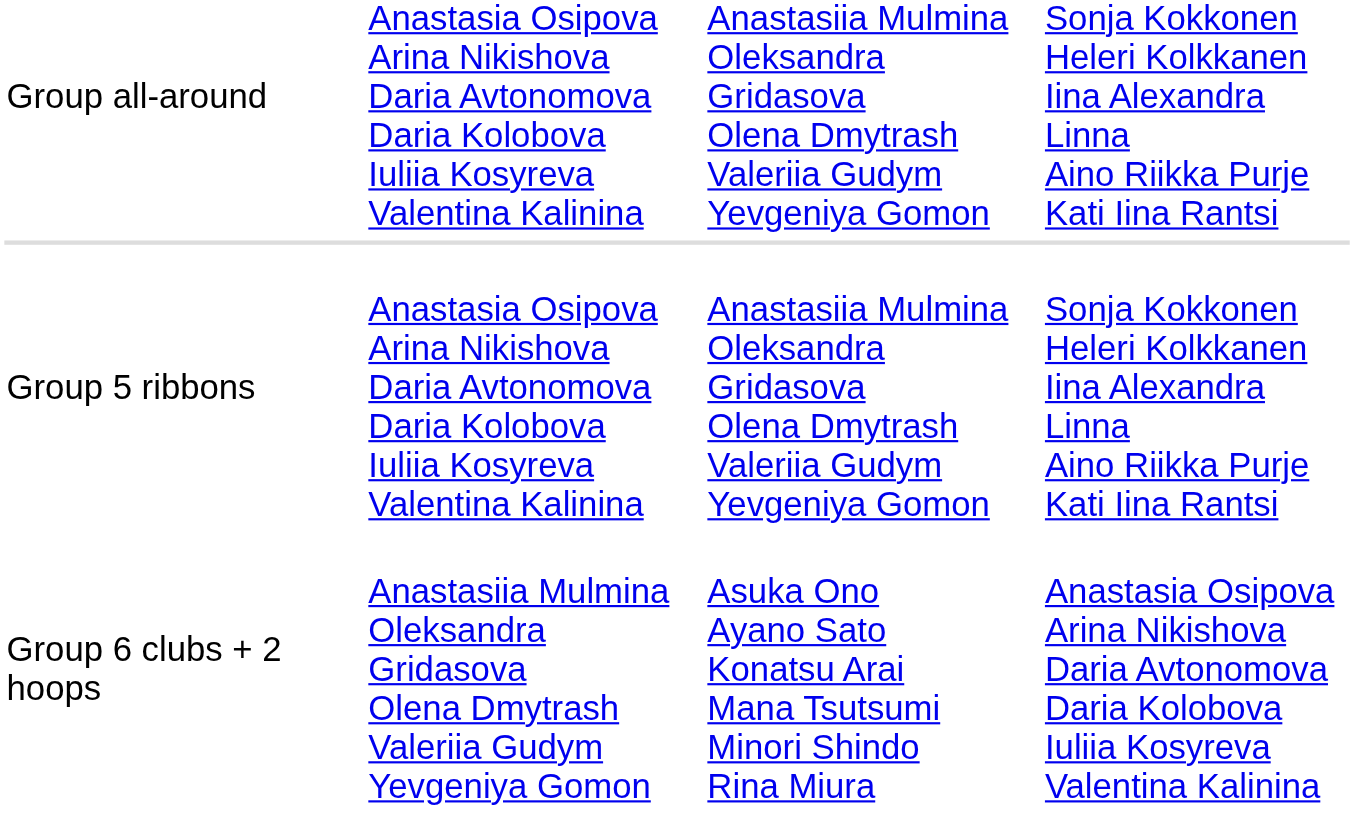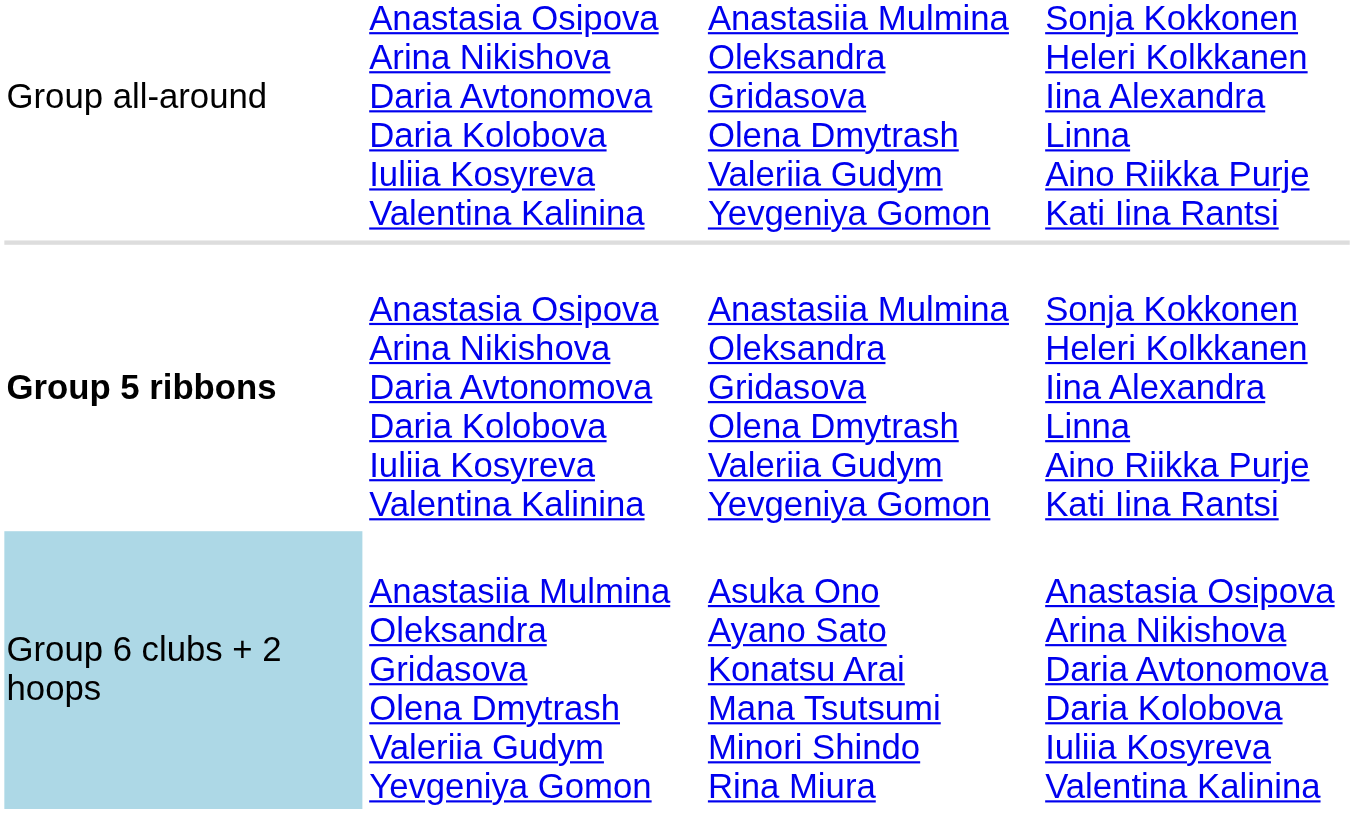(131, 387) normal -> (142, 387) bold
(144, 669) no background -> (144, 669) lightblue background
